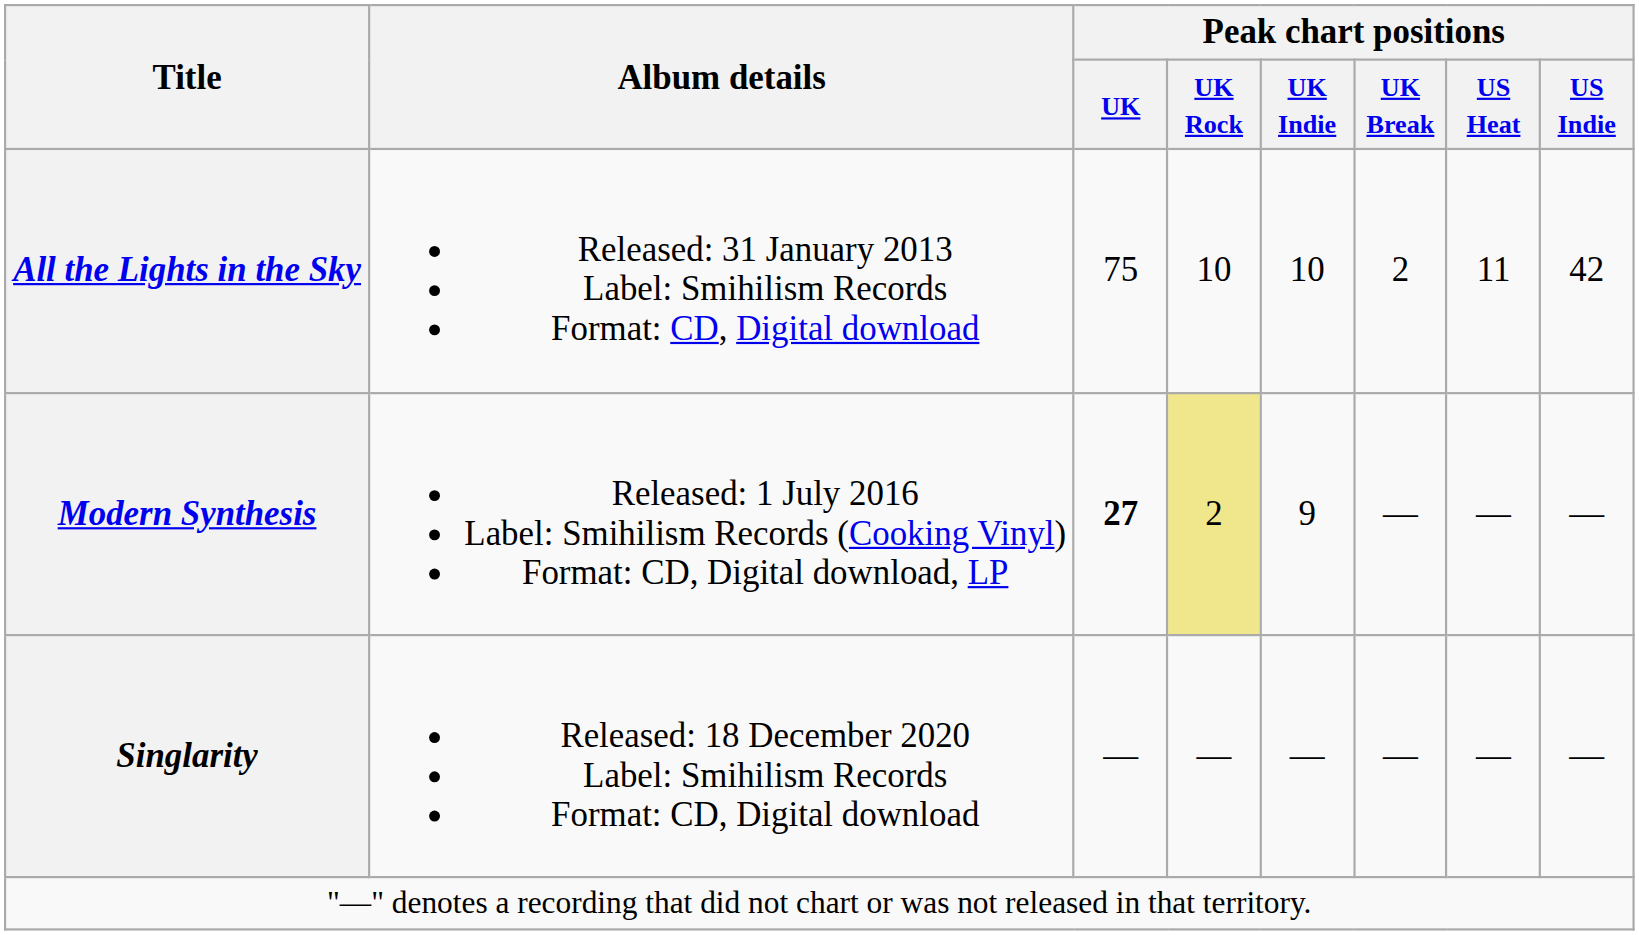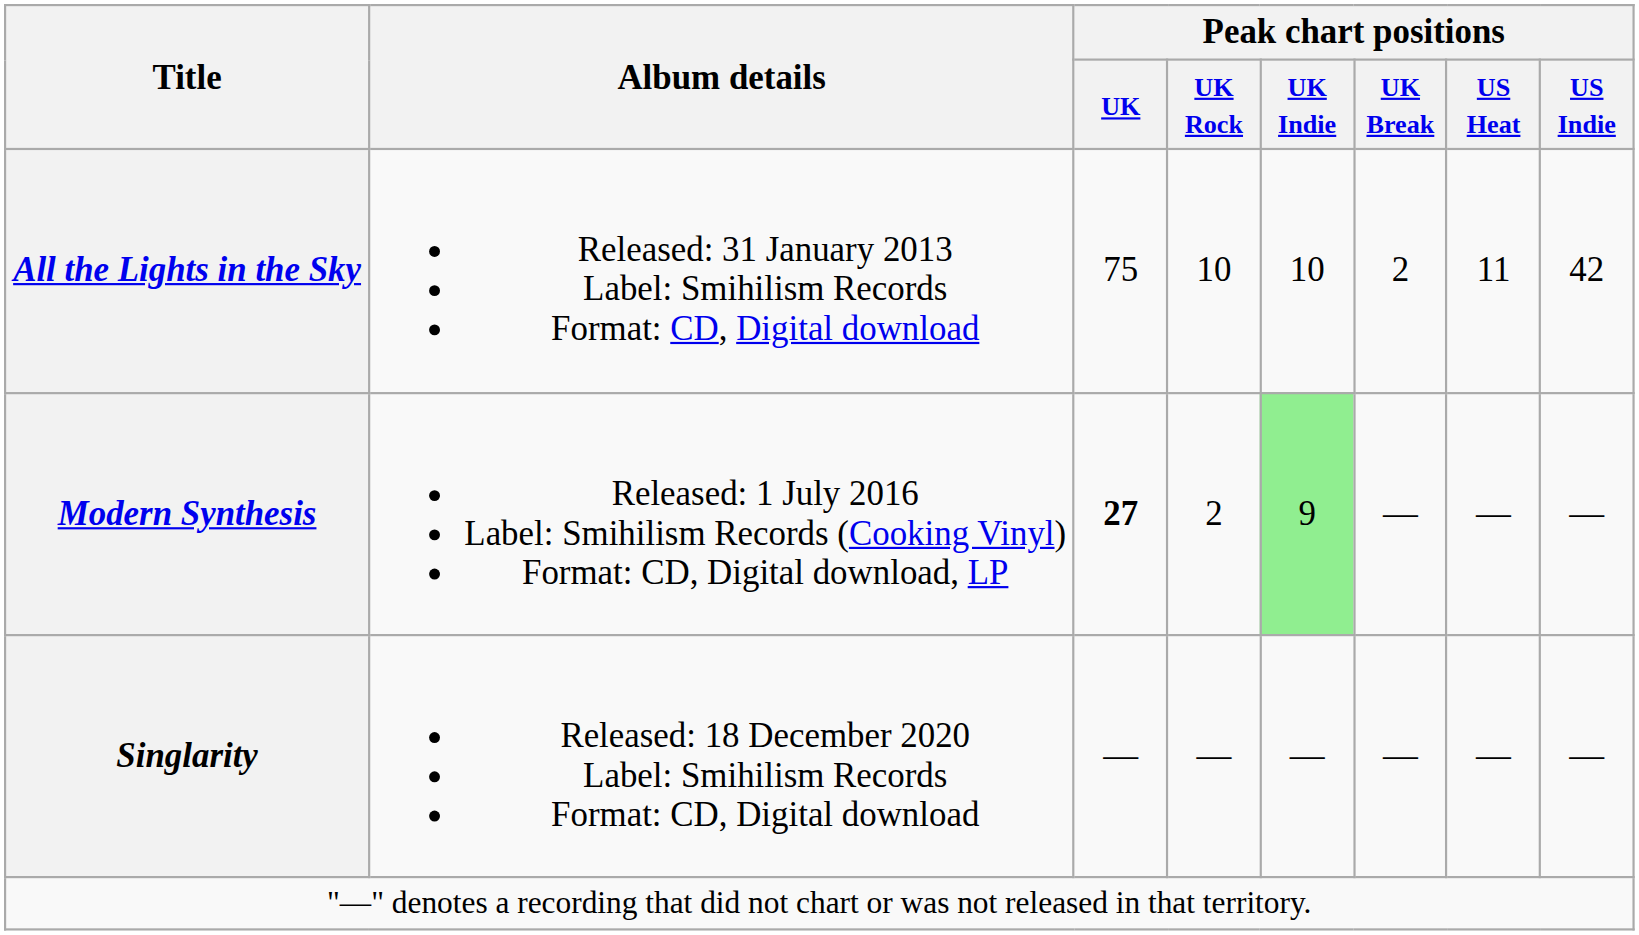(1214, 512) khaki background -> (1214, 512) no background
(1307, 512) no background -> (1307, 512) lightgreen background
